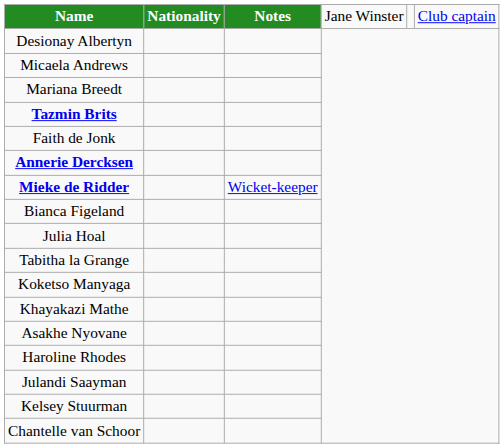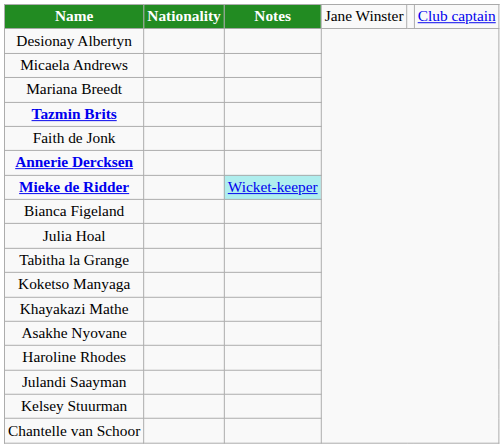(273, 187) no background -> (273, 187) paleturquoise background
